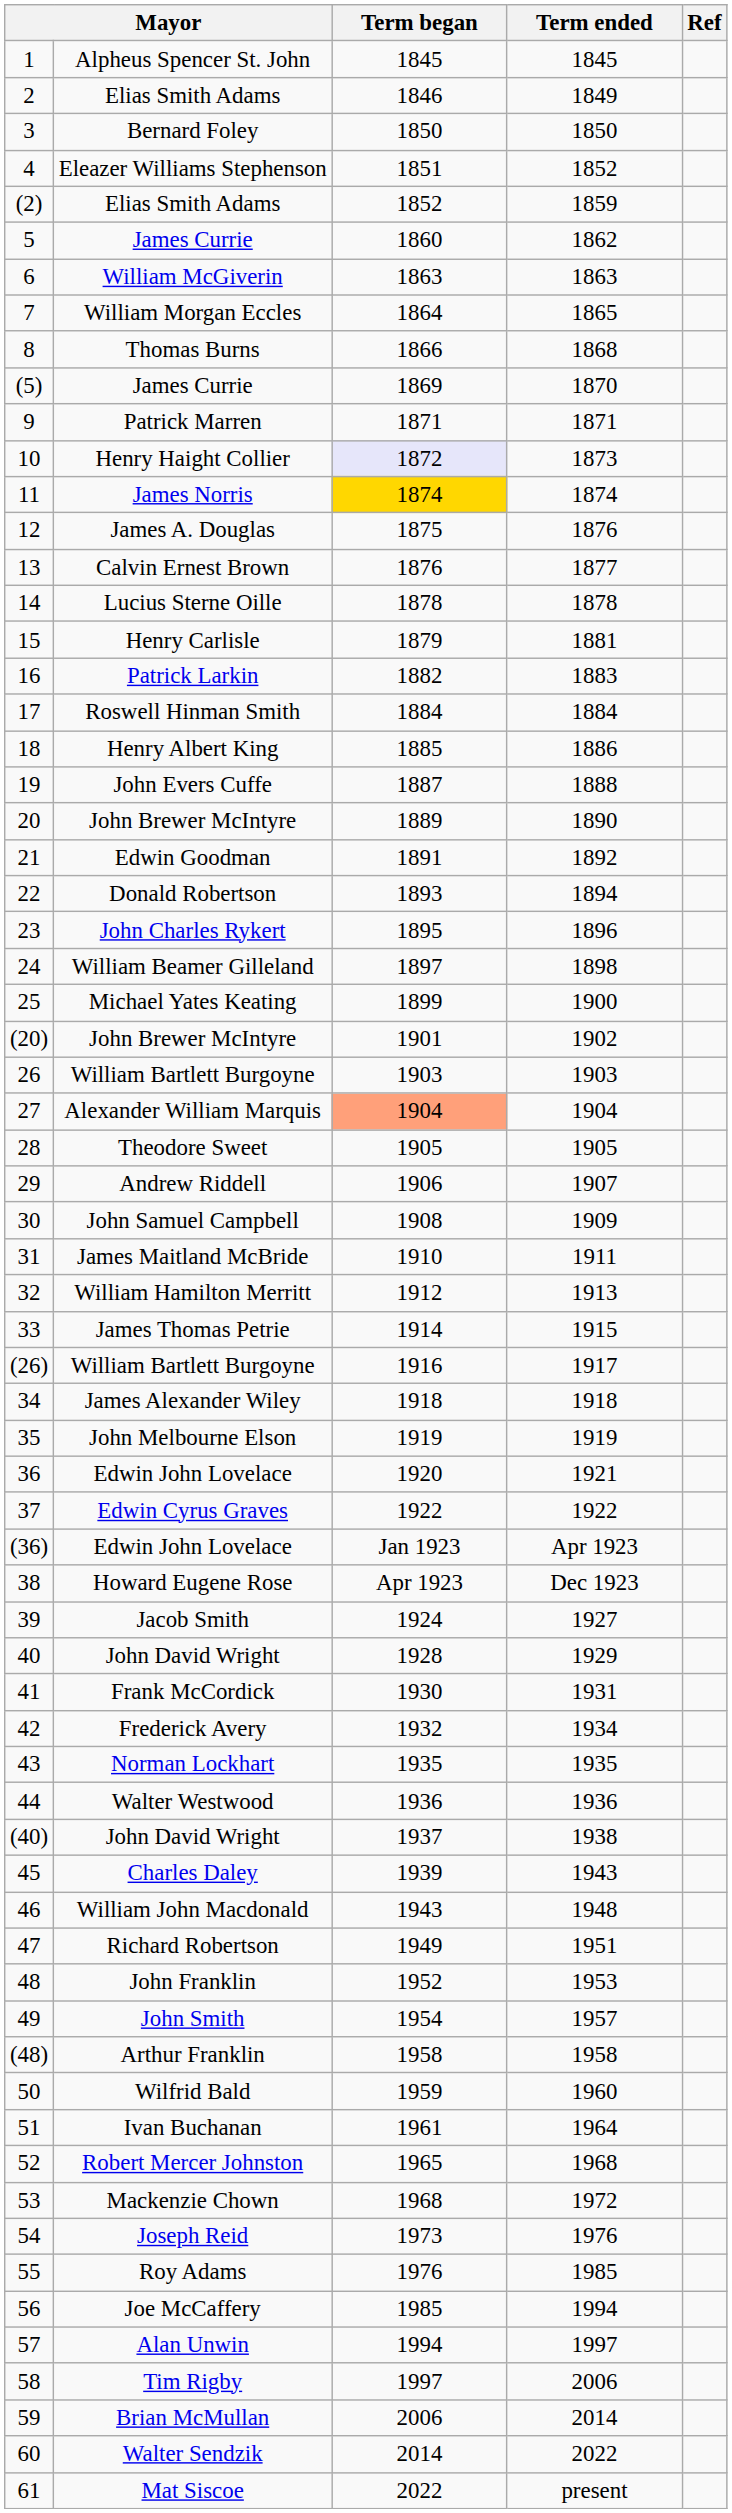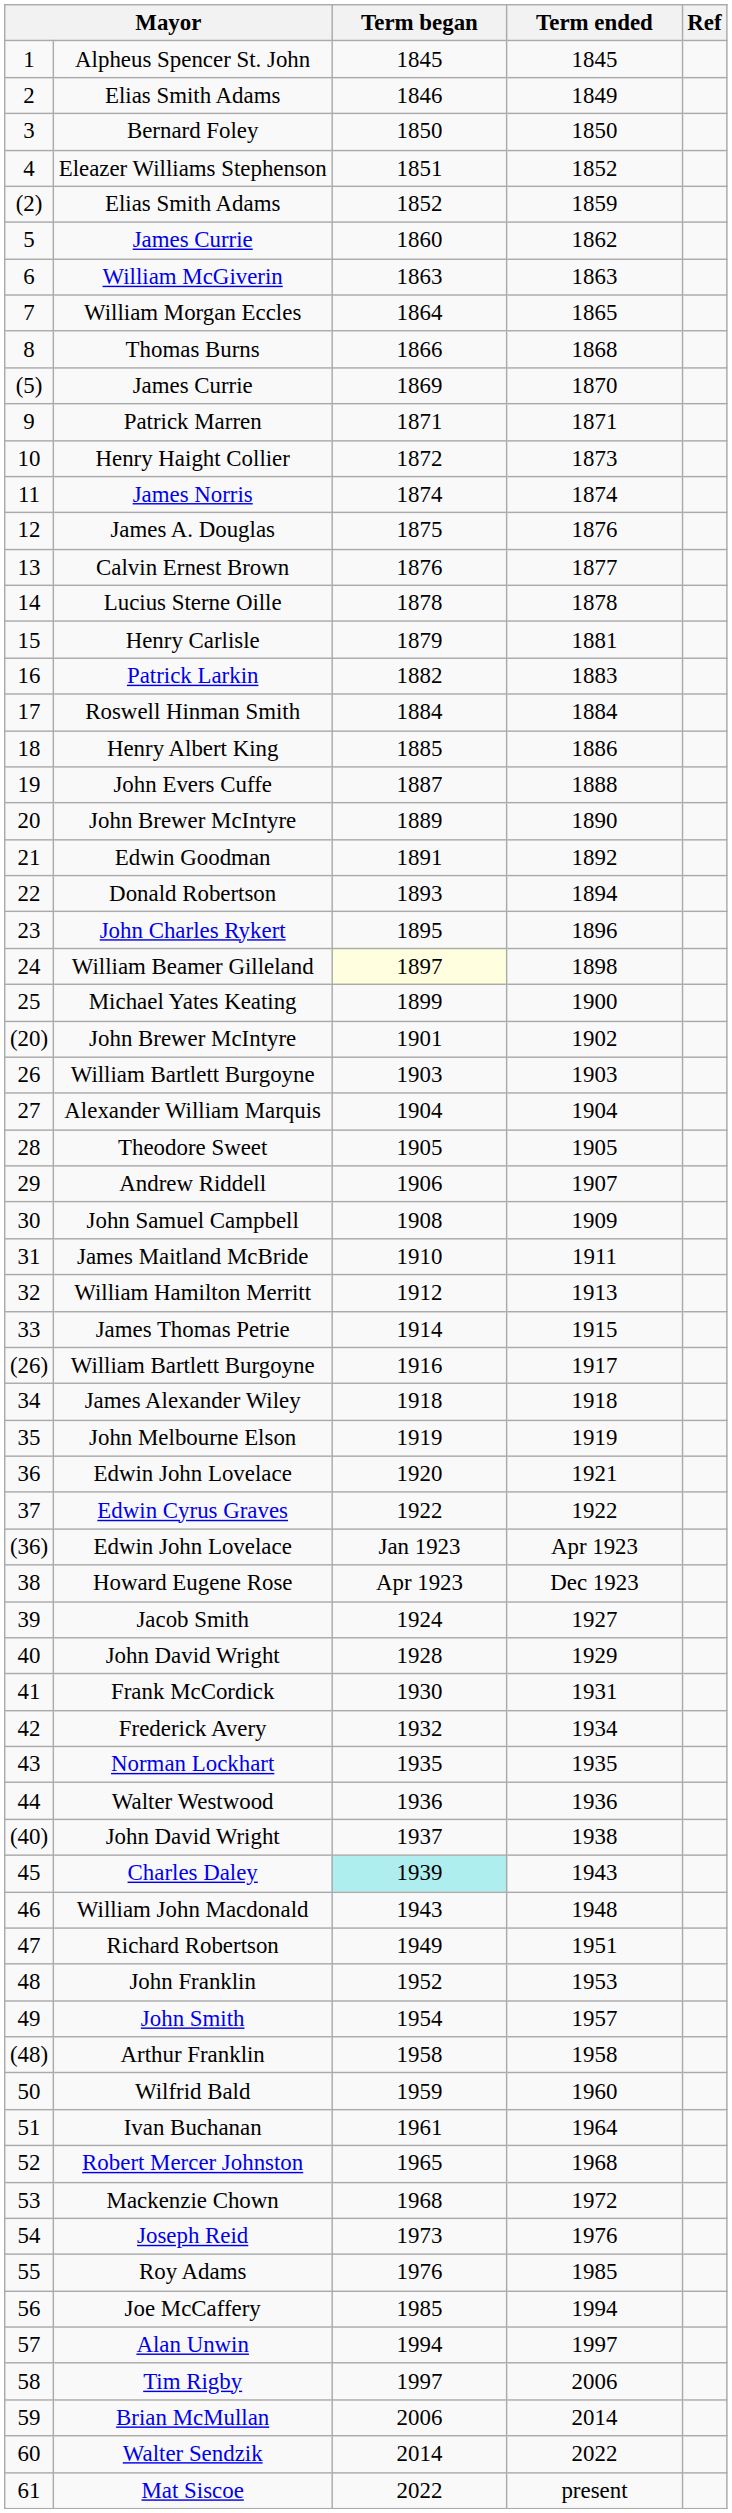(419, 458) lavender background -> (419, 458) no background
(419, 494) gold background -> (419, 494) no background
(419, 966) no background -> (419, 966) lightyellow background
(419, 1111) lightsalmon background -> (419, 1111) no background
(419, 1873) no background -> (419, 1873) paleturquoise background
